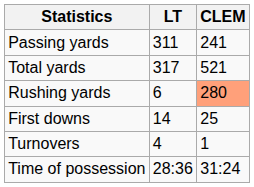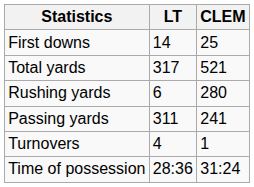rows swapped: (49, 118) <-> (58, 42)
(214, 93) lightsalmon background -> (214, 93) no background
